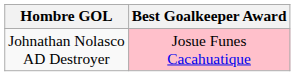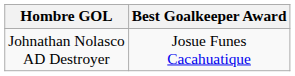(209, 49) pink background -> (209, 49) no background
